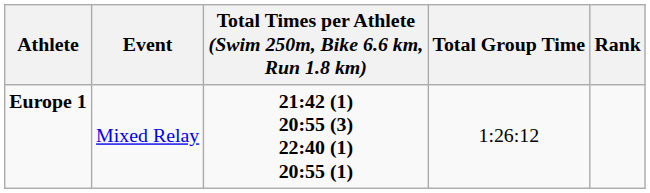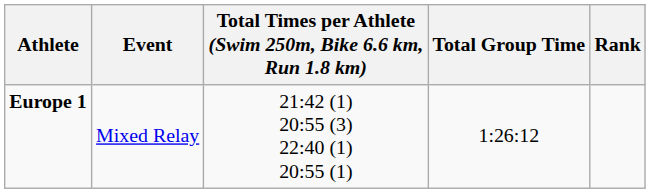(316, 136) bold -> (316, 136) normal
